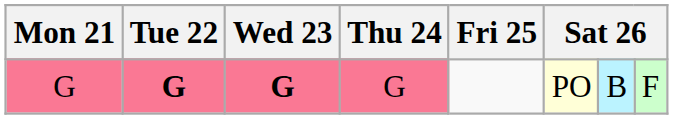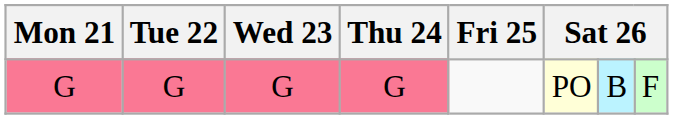(174, 86) bold -> (174, 86) normal
(283, 86) bold -> (283, 86) normal
